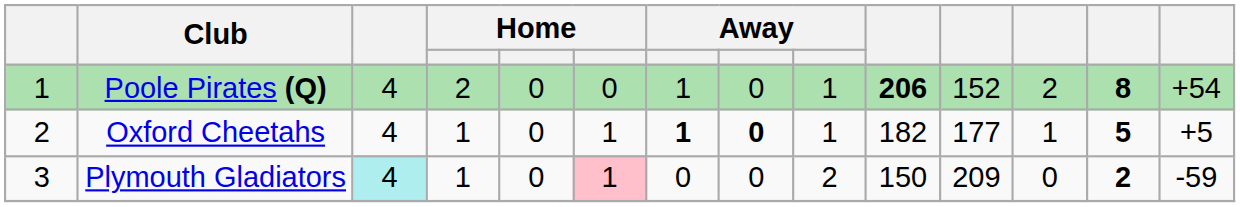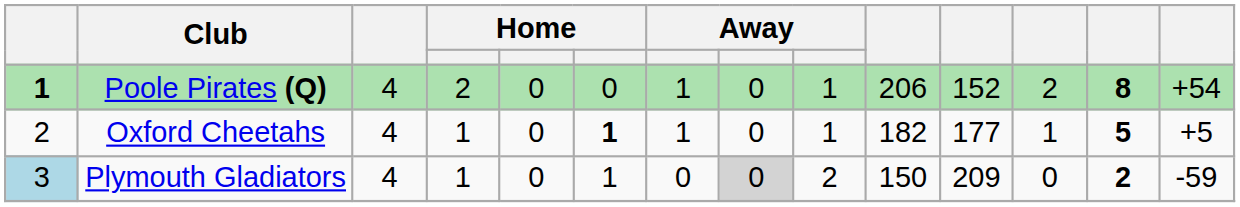(42, 87) normal -> (42, 87) bold
(903, 87) bold -> (903, 87) normal
(610, 133) normal -> (610, 133) bold
(683, 133) bold -> (683, 133) normal
(756, 133) bold -> (756, 133) normal
(42, 178) no background -> (42, 178) lightblue background
(390, 178) paleturquoise background -> (390, 178) no background
(610, 178) pink background -> (610, 178) no background
(756, 178) no background -> (756, 178) lightgrey background
